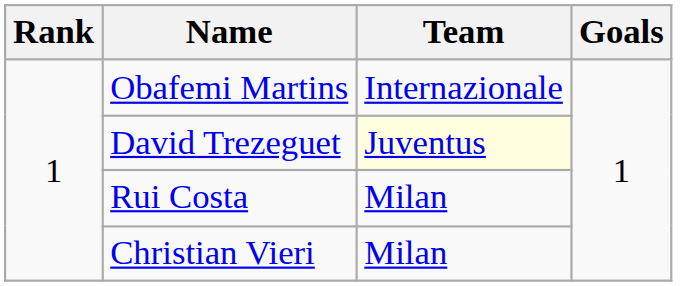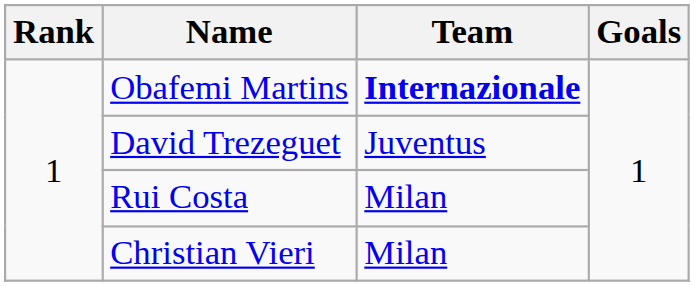(464, 87) normal -> (472, 87) bold
(425, 142) lightyellow background -> (425, 142) no background
